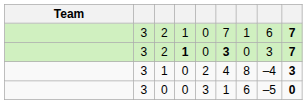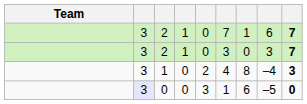(185, 52) bold -> (185, 52) normal
(226, 52) bold -> (226, 52) normal
(144, 90) no background -> (144, 90) lavender background
